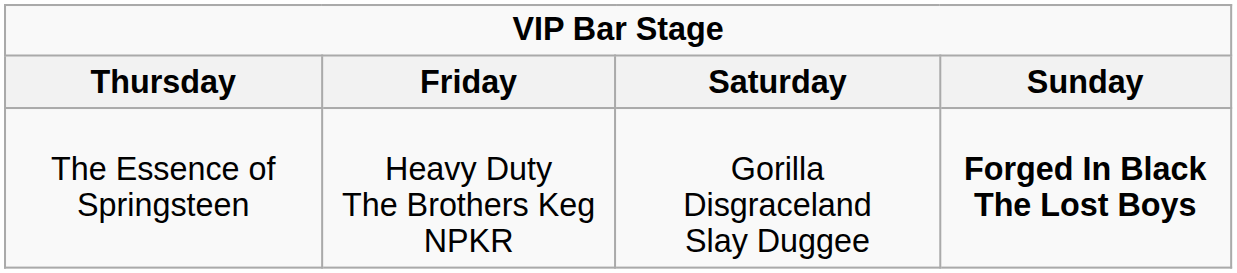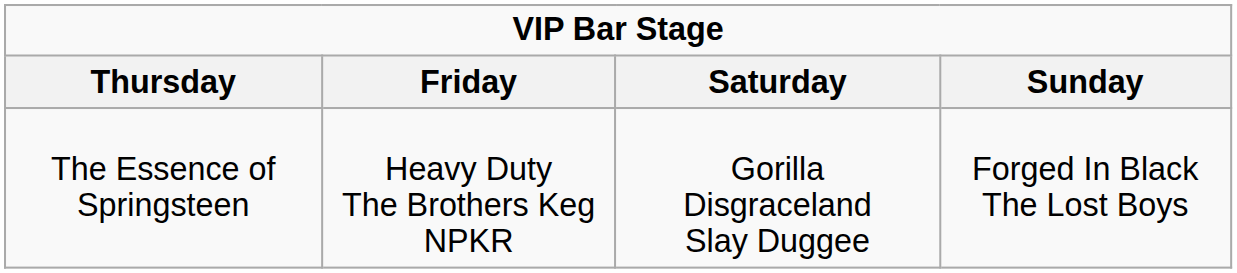(1085, 187) bold -> (1085, 187) normal
